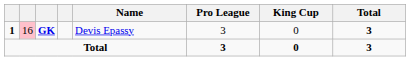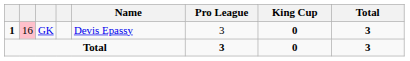(46, 30) bold -> (46, 30) normal
(296, 30) normal -> (295, 30) bold
